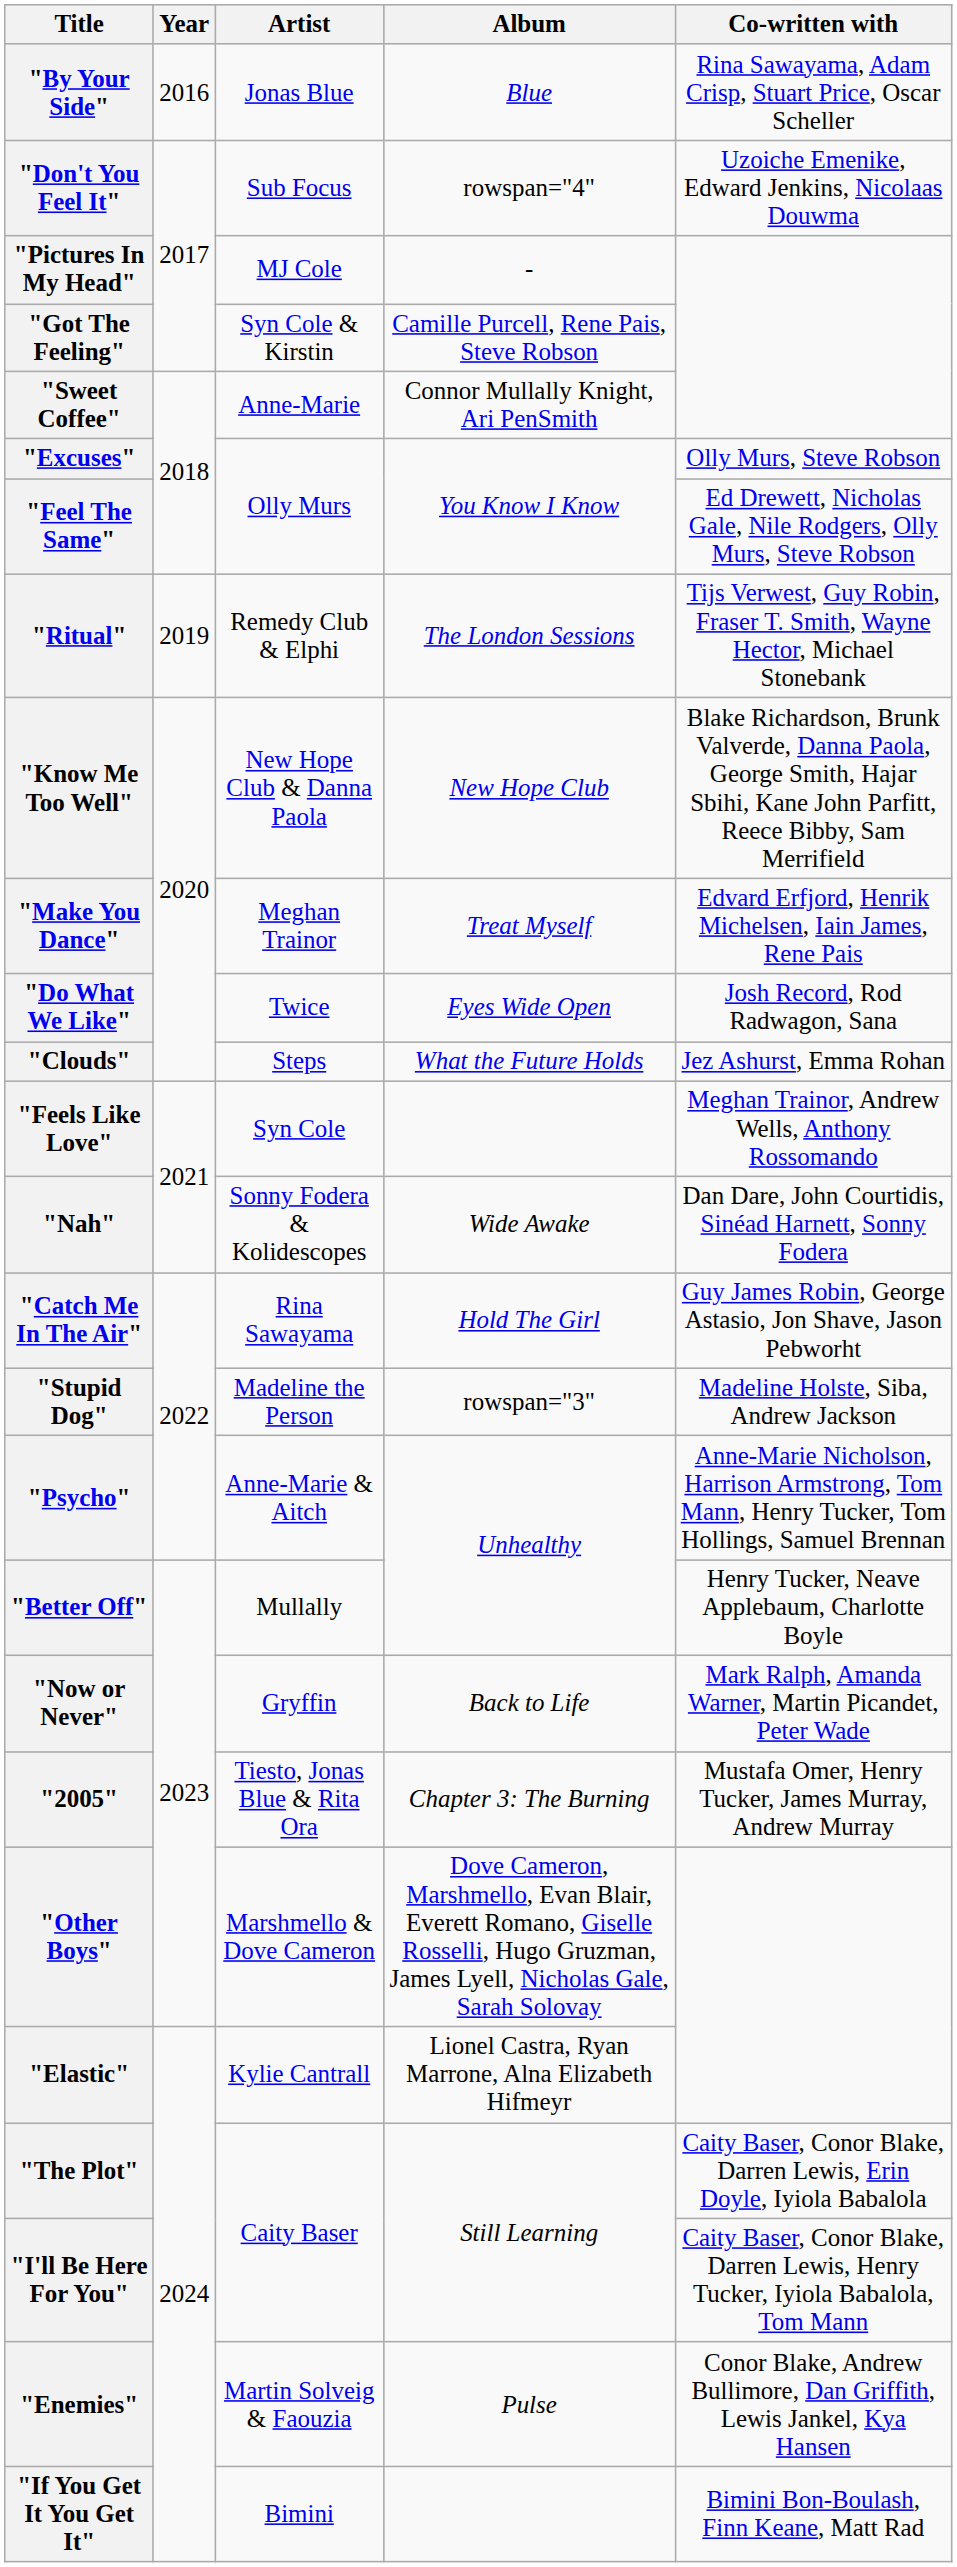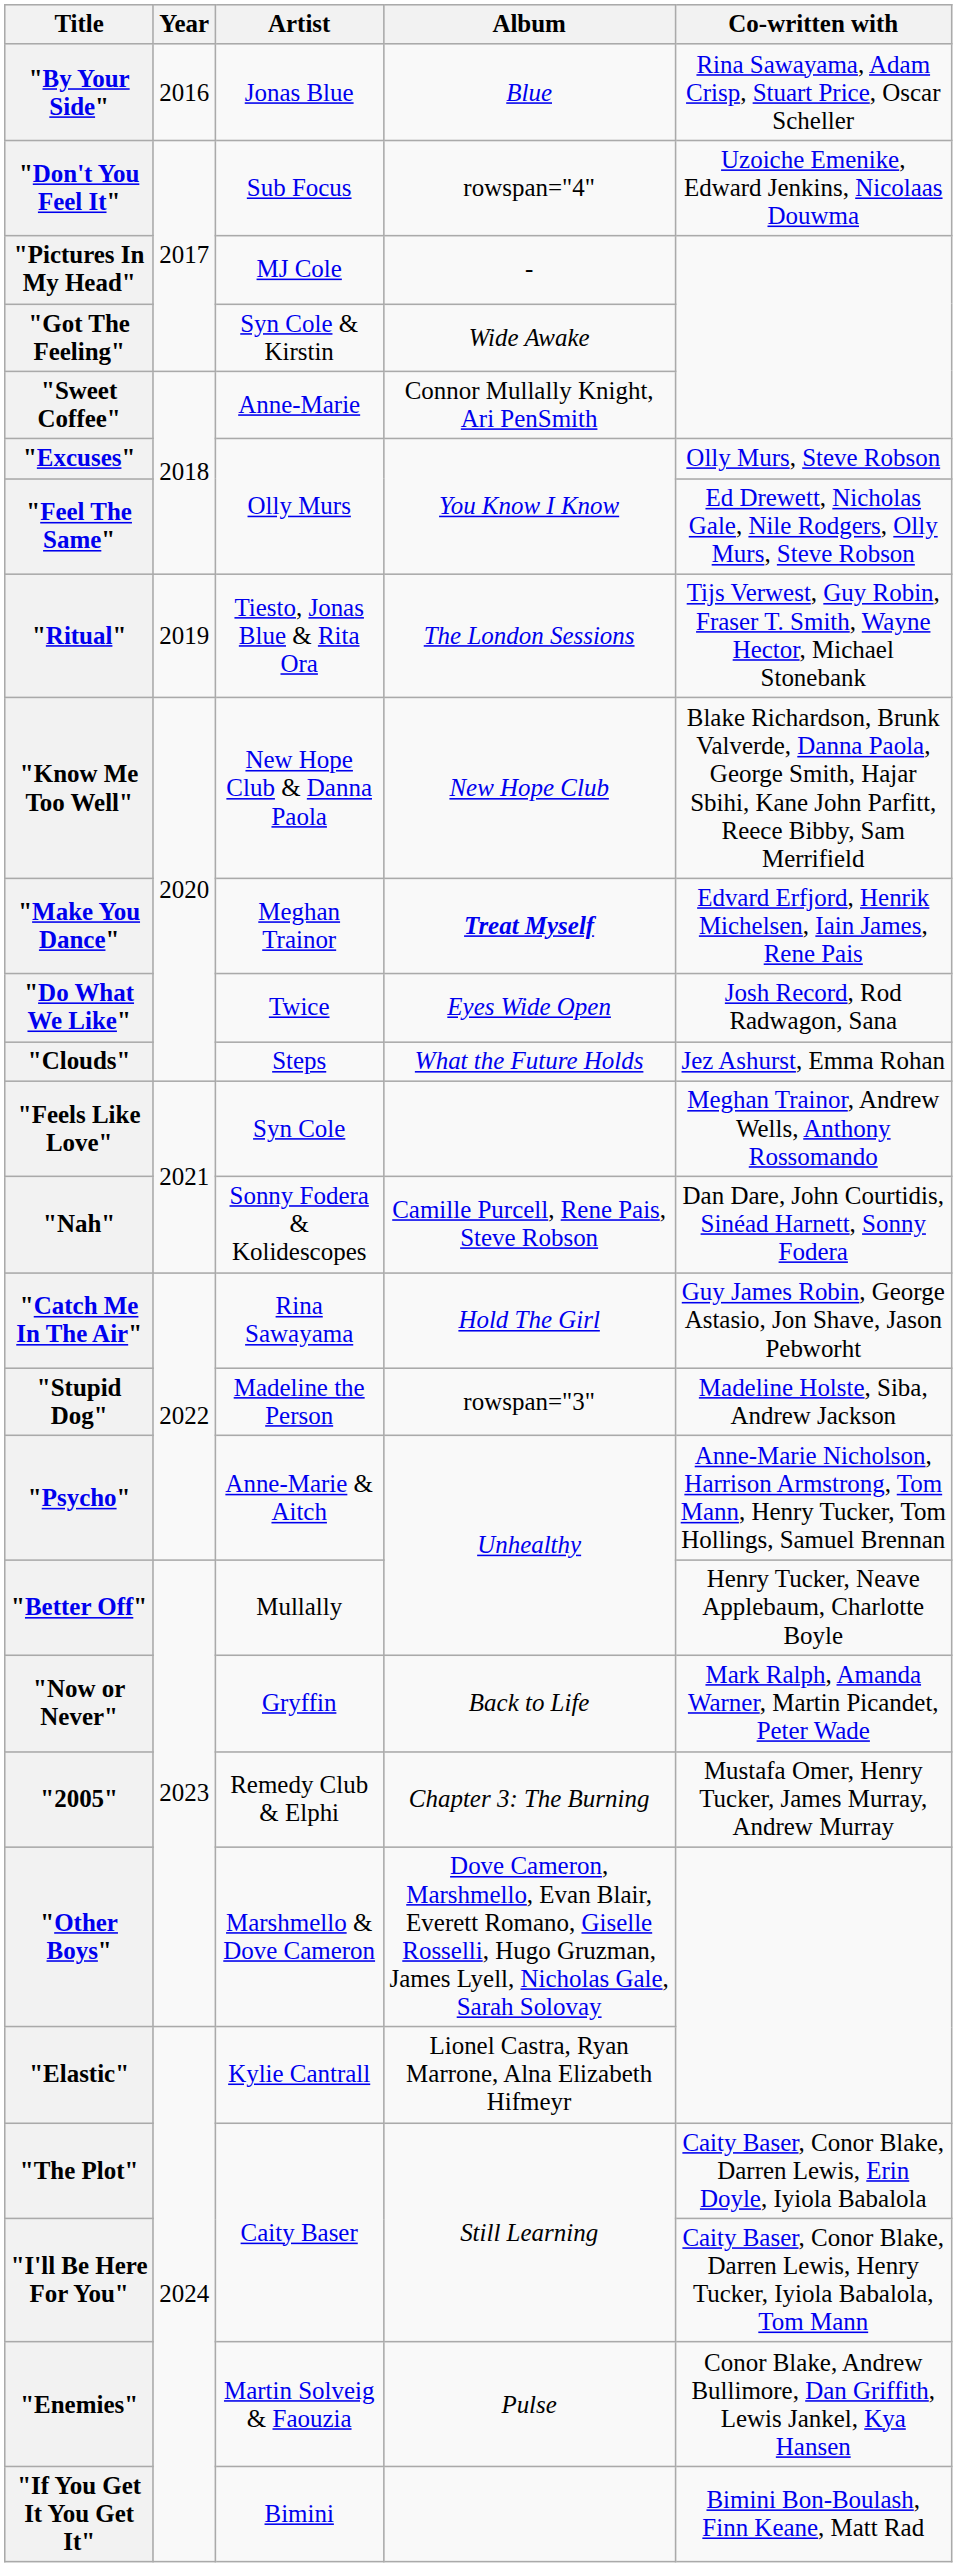(529, 337) Camille Purcell, Rene Pais, Steve Robson -> (529, 337) Wide Awake
(299, 635) Remedy Club & Elphi -> (299, 635) Tiesto, Jonas Blue & Rita Ora
(529, 925) normal -> (529, 925) bold
(529, 1224) Wide Awake -> (529, 1224) Camille Purcell, Rene Pais, Steve Robson
(299, 1798) Tiesto, Jonas Blue & Rita Ora -> (299, 1798) Remedy Club & Elphi
